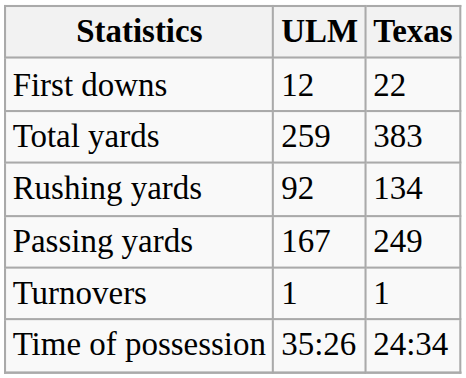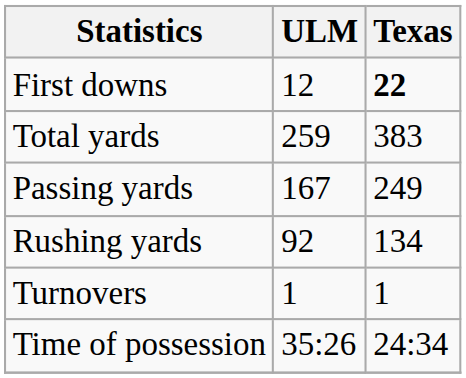(390, 83) normal -> (390, 83) bold
rows swapped: (107, 188) <-> (103, 240)
